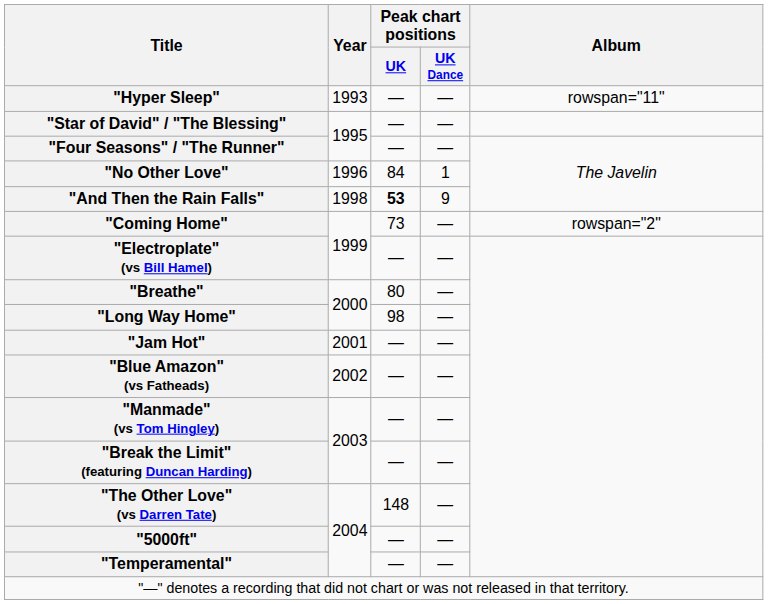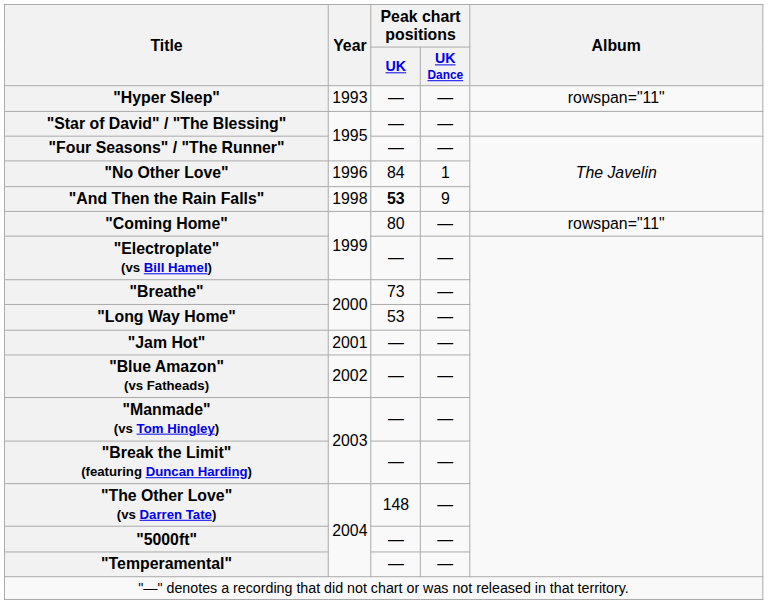(396, 223) 73 -> (396, 223) 80
(616, 223) rowspan="2" -> (616, 223) rowspan="11"
(396, 292) 80 -> (396, 292) 73
(396, 317) 98 -> (396, 317) 53
